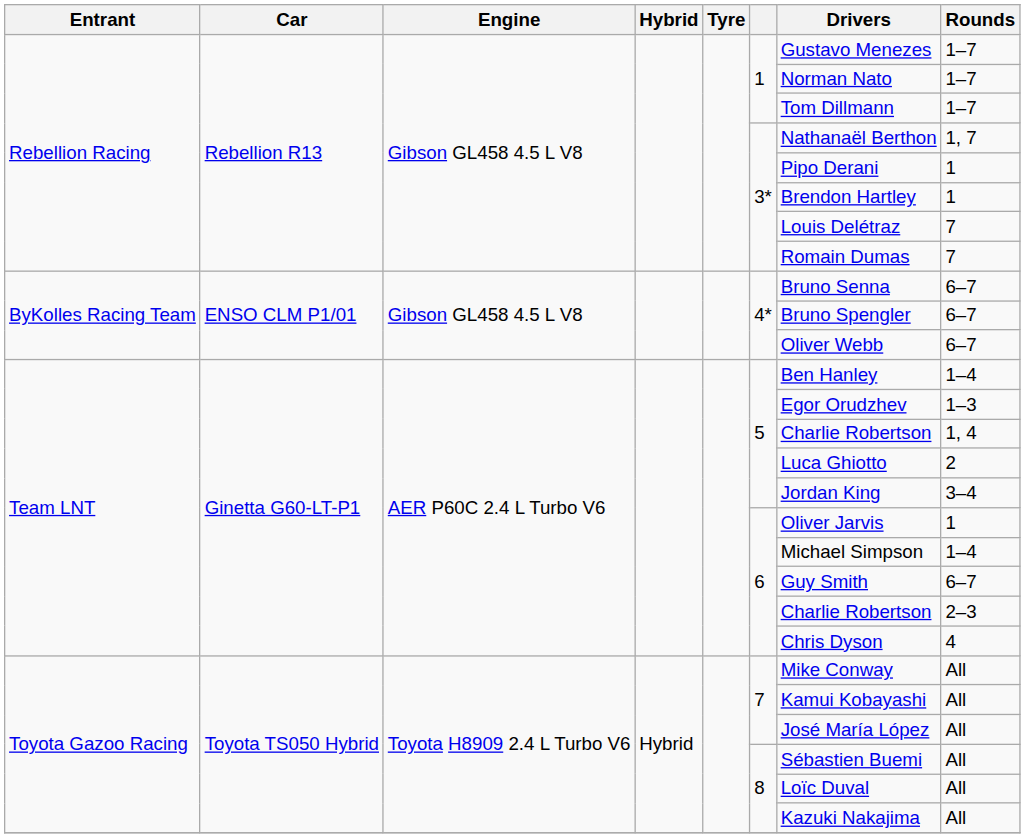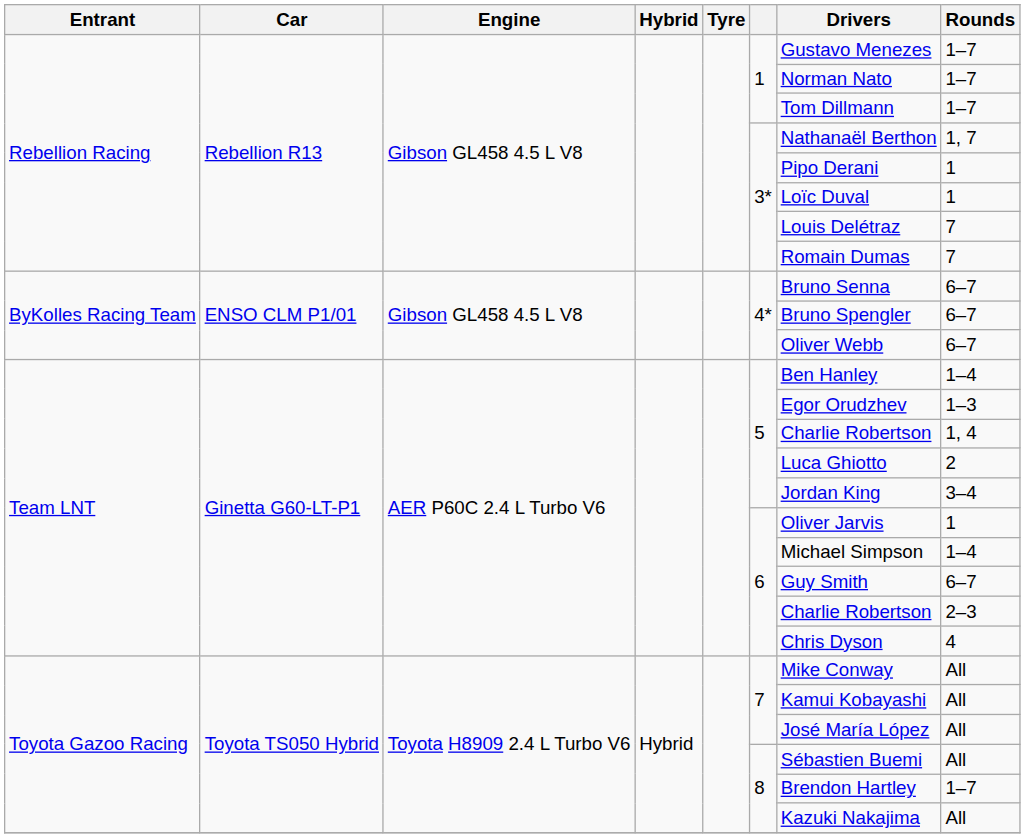(848, 197) Brendon Hartley -> (825, 197) Loïc Duval
(825, 789) Loïc Duval -> (848, 789) Brendon Hartley
(956, 789) All -> (961, 789) 1–7
